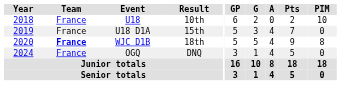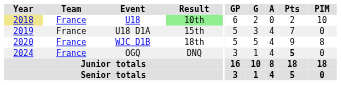(23, 20) no background -> (23, 20) khaki background
(194, 20) no background -> (194, 20) lightgreen background
(71, 42) bold -> (71, 42) normal
(292, 53) normal -> (292, 53) bold
